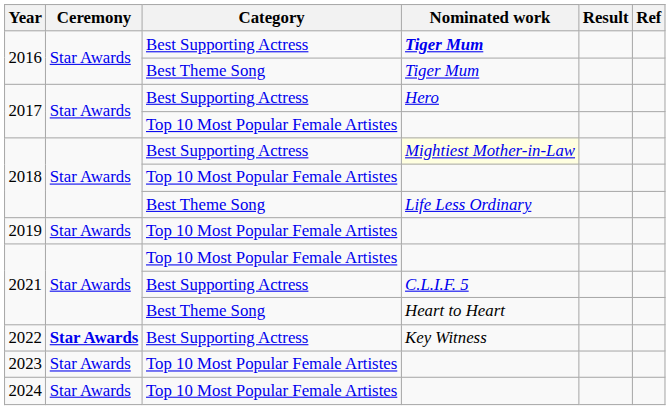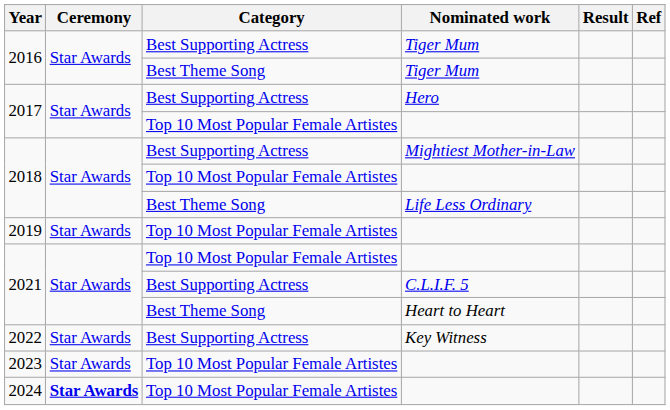(444, 44) bold -> (442, 44) normal
(490, 151) lightyellow background -> (490, 151) no background
(94, 337) bold -> (90, 337) normal
(90, 390) normal -> (94, 390) bold
